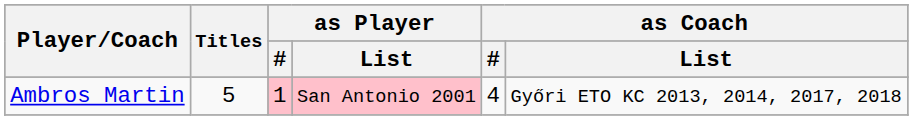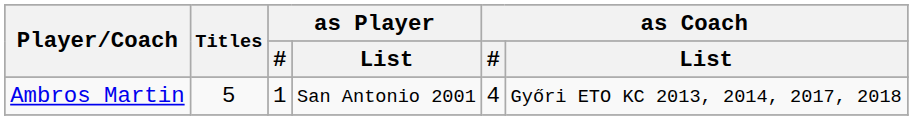(280, 96) pink background -> (280, 96) no background
(386, 97) pink background -> (386, 97) no background
